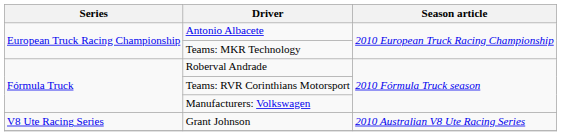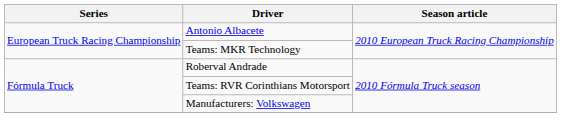- row: (218, 121)
